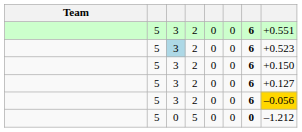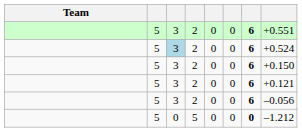(279, 48) +0.523 -> (279, 48) +0.524
(279, 83) +0.127 -> (279, 83) +0.121
(279, 100) gold background -> (279, 100) no background
